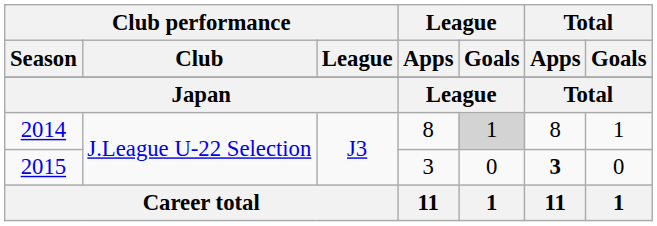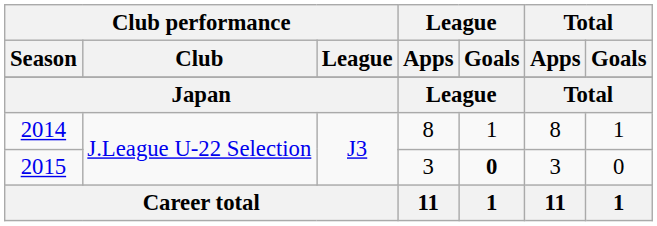(492, 130) lightgrey background -> (492, 130) no background
(492, 166) normal -> (492, 166) bold
(555, 166) bold -> (555, 166) normal
